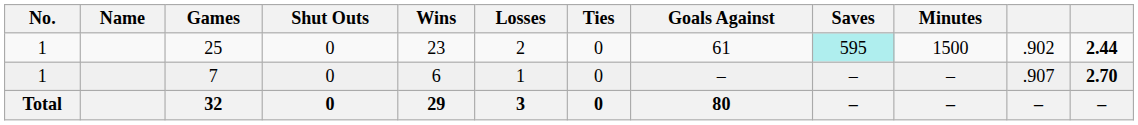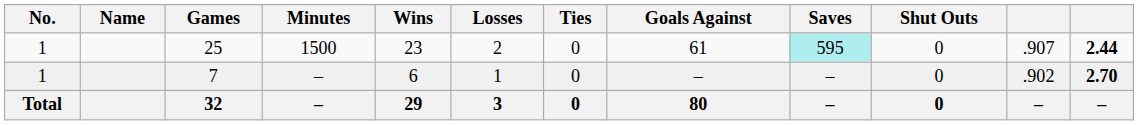columns swapped: (950, 18) <-> (330, 18)
(1039, 47) .902 -> (1039, 47) .907
(1039, 76) .907 -> (1039, 76) .902
